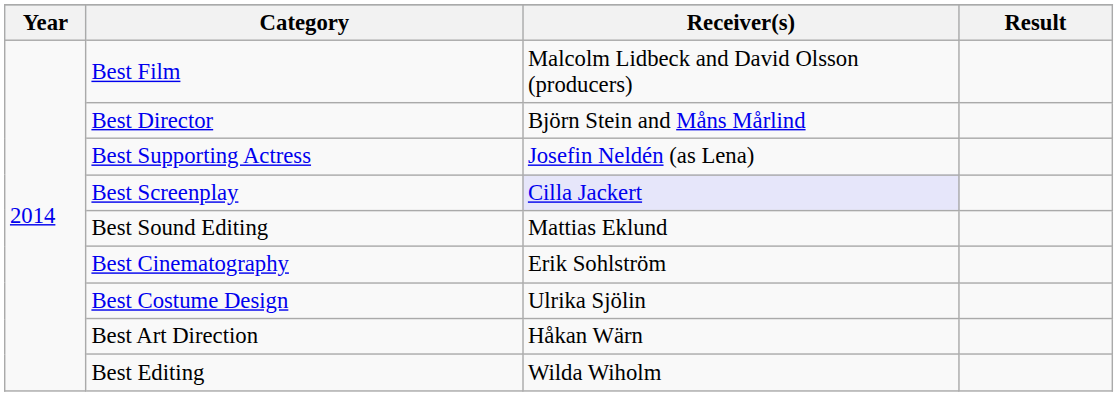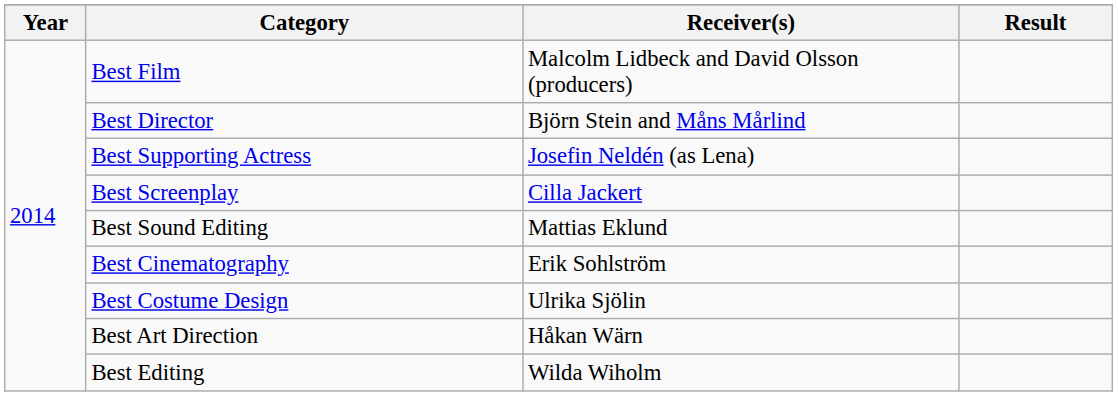(585, 192) lavender background -> (585, 192) no background
